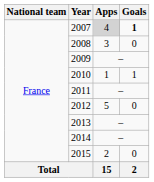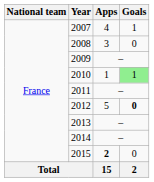(106, 28) lightgrey background -> (106, 28) no background
(134, 28) bold -> (134, 28) normal
(134, 75) no background -> (134, 75) lightgreen background
(134, 106) normal -> (134, 106) bold
(106, 153) normal -> (106, 153) bold
